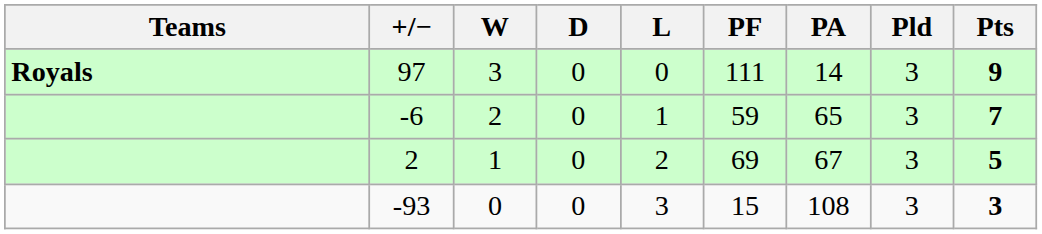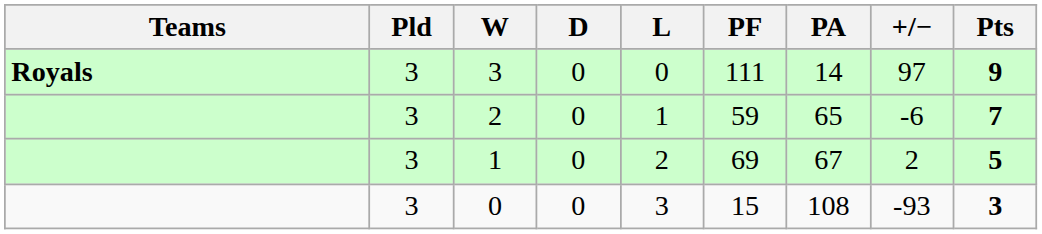columns swapped: (912, 26) <-> (412, 26)
